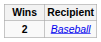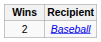(25, 29) bold -> (25, 29) normal
